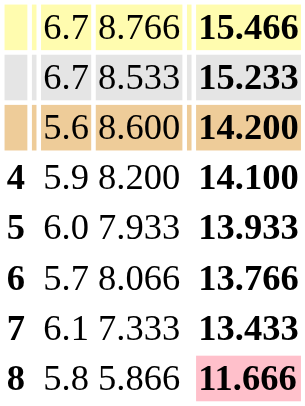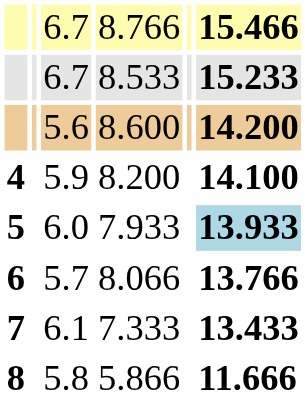(249, 227) no background -> (249, 227) lightblue background
(248, 377) pink background -> (248, 377) no background
